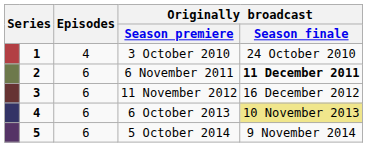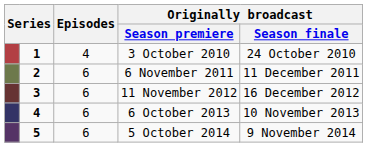(301, 73) bold -> (301, 73) normal
(301, 113) khaki background -> (301, 113) no background
